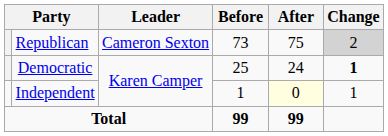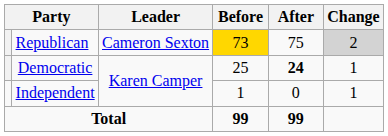(240, 42) no background -> (240, 42) gold background
(296, 67) normal -> (296, 67) bold
(353, 67) bold -> (353, 67) normal
(296, 93) lightyellow background -> (296, 93) no background
